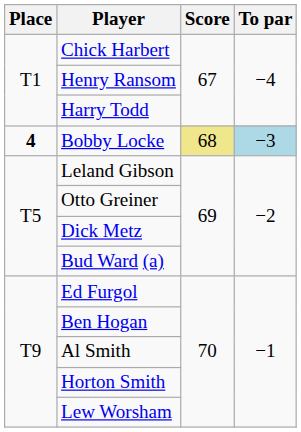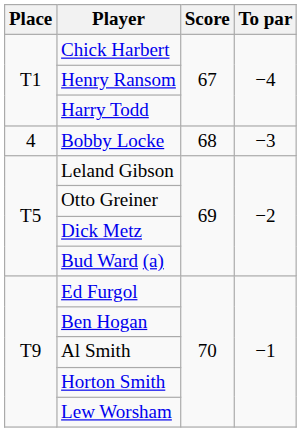(31, 140) bold -> (31, 140) normal
(207, 140) khaki background -> (207, 140) no background
(265, 140) lightblue background -> (265, 140) no background
